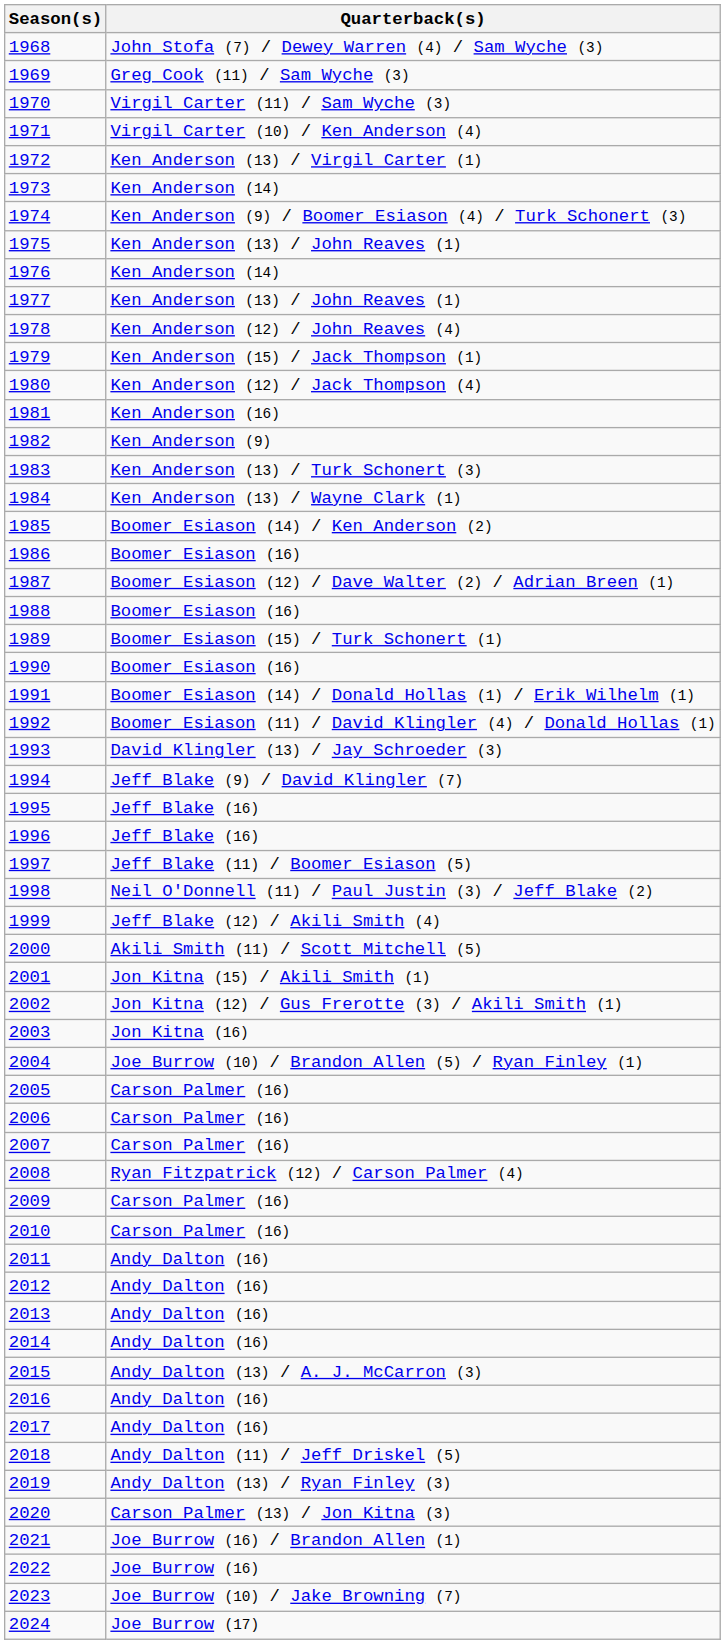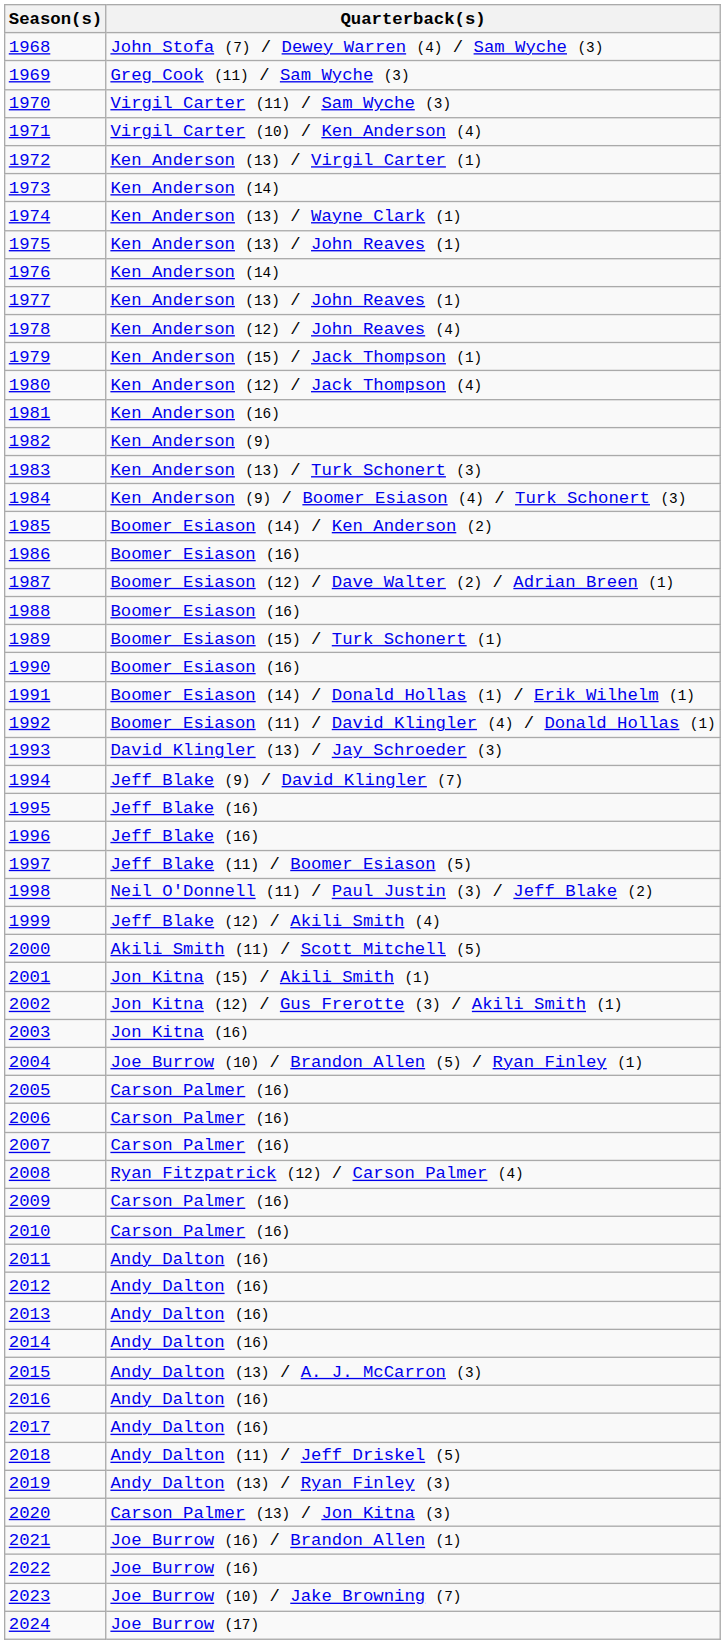(398, 216) Ken Anderson (9) / Boomer Esiason (4) / Turk Schonert (3) -> (286, 216) Ken Anderson (13) / Wayne Clark (1)
(286, 498) Ken Anderson (13) / Wayne Clark (1) -> (398, 498) Ken Anderson (9) / Boomer Esiason (4) / Turk Schonert (3)
